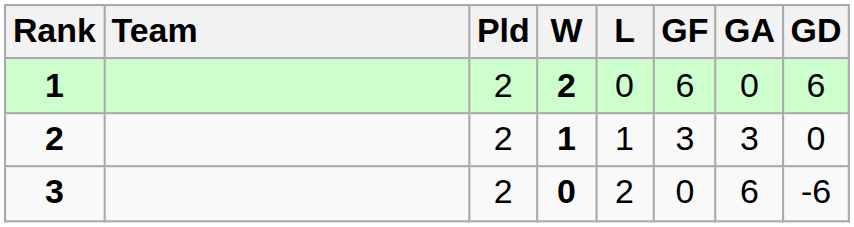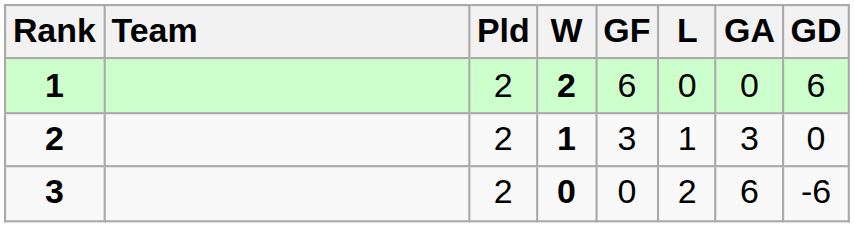columns swapped: (625, 31) <-> (685, 31)
